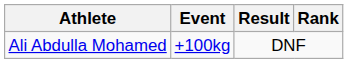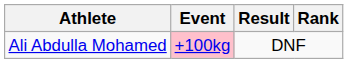(202, 45) no background -> (202, 45) pink background
